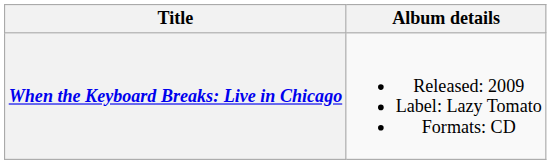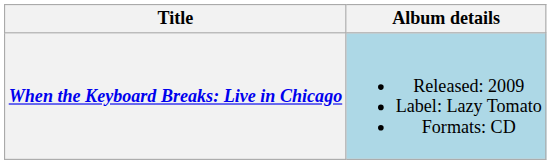(446, 106) no background -> (446, 106) lightblue background
